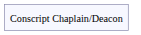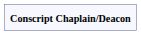(66, 18) normal -> (70, 18) bold
